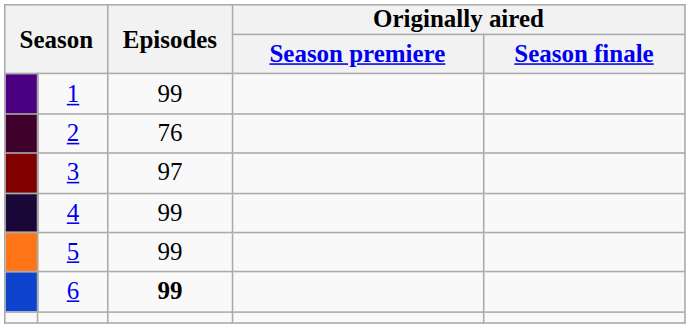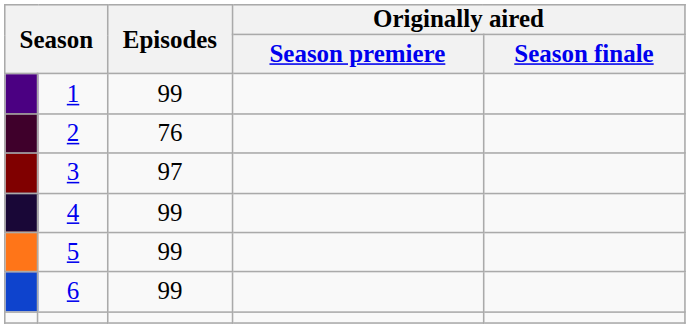(170, 291) bold -> (170, 291) normal
